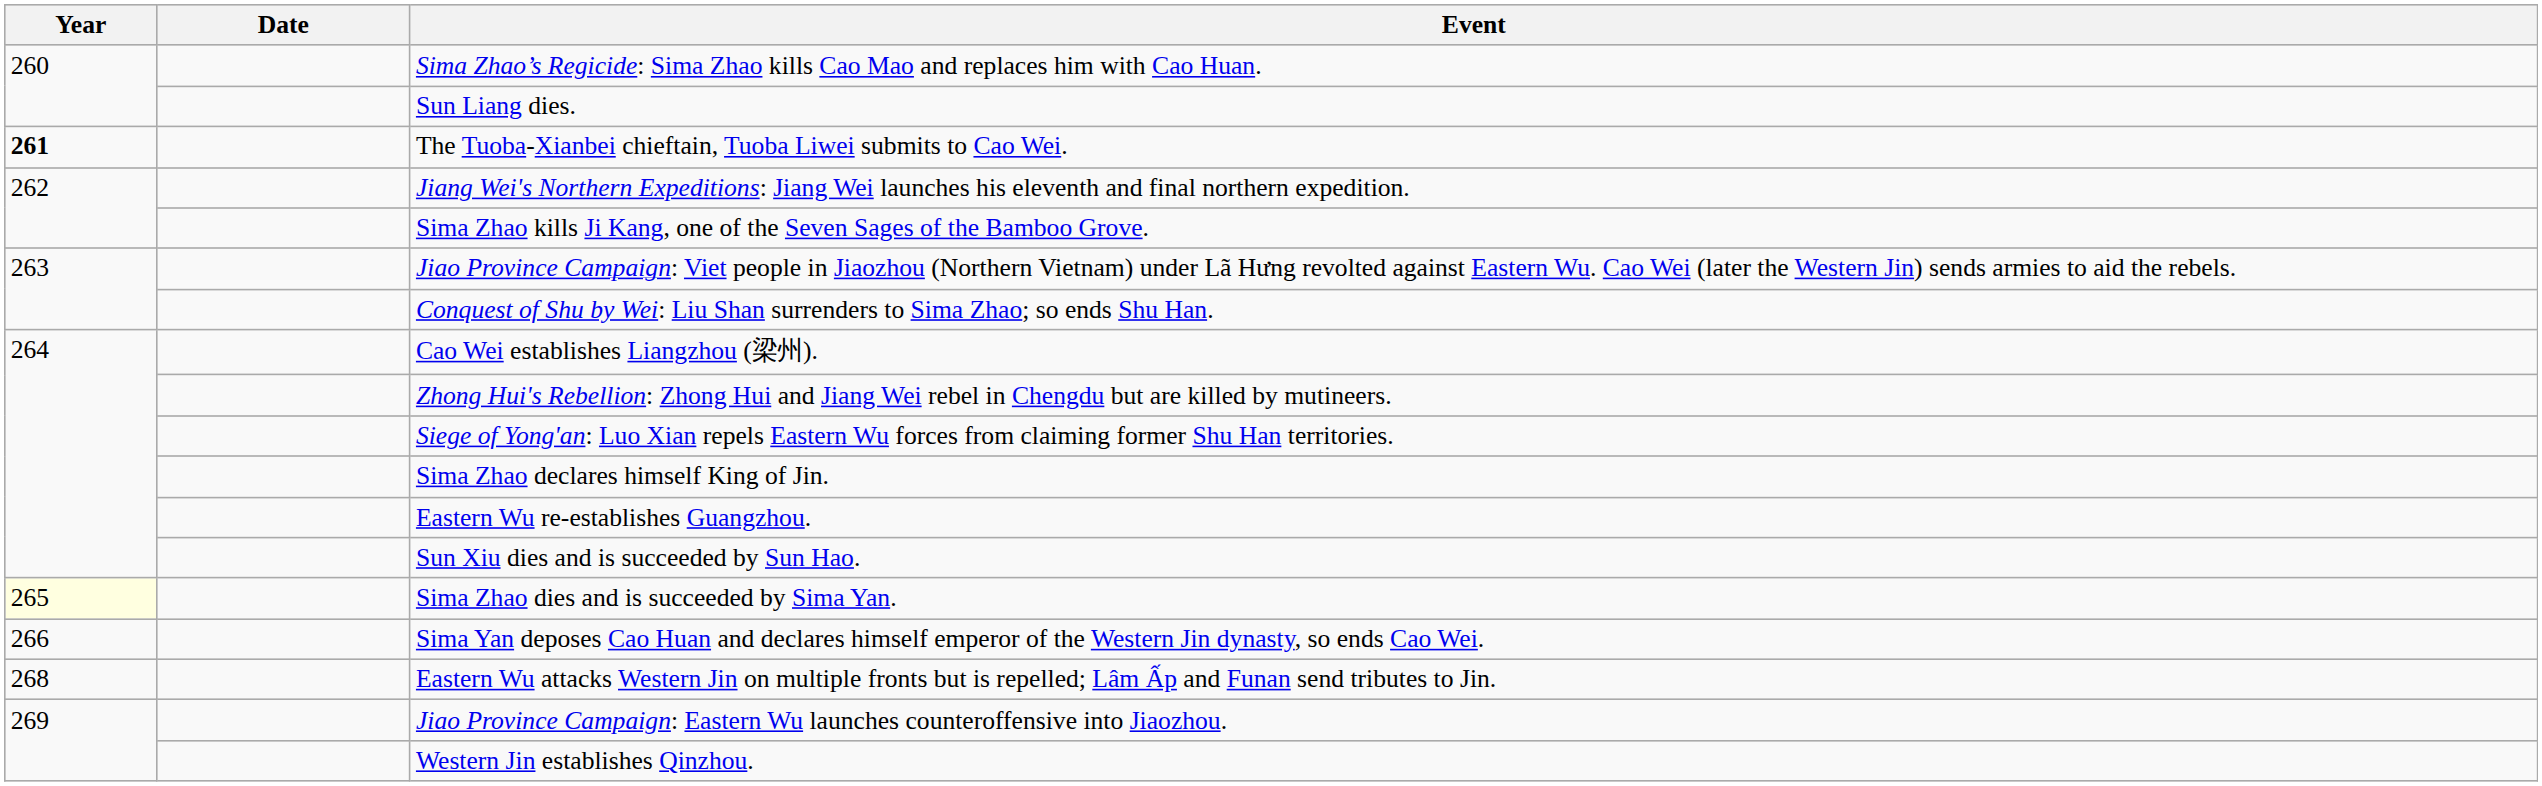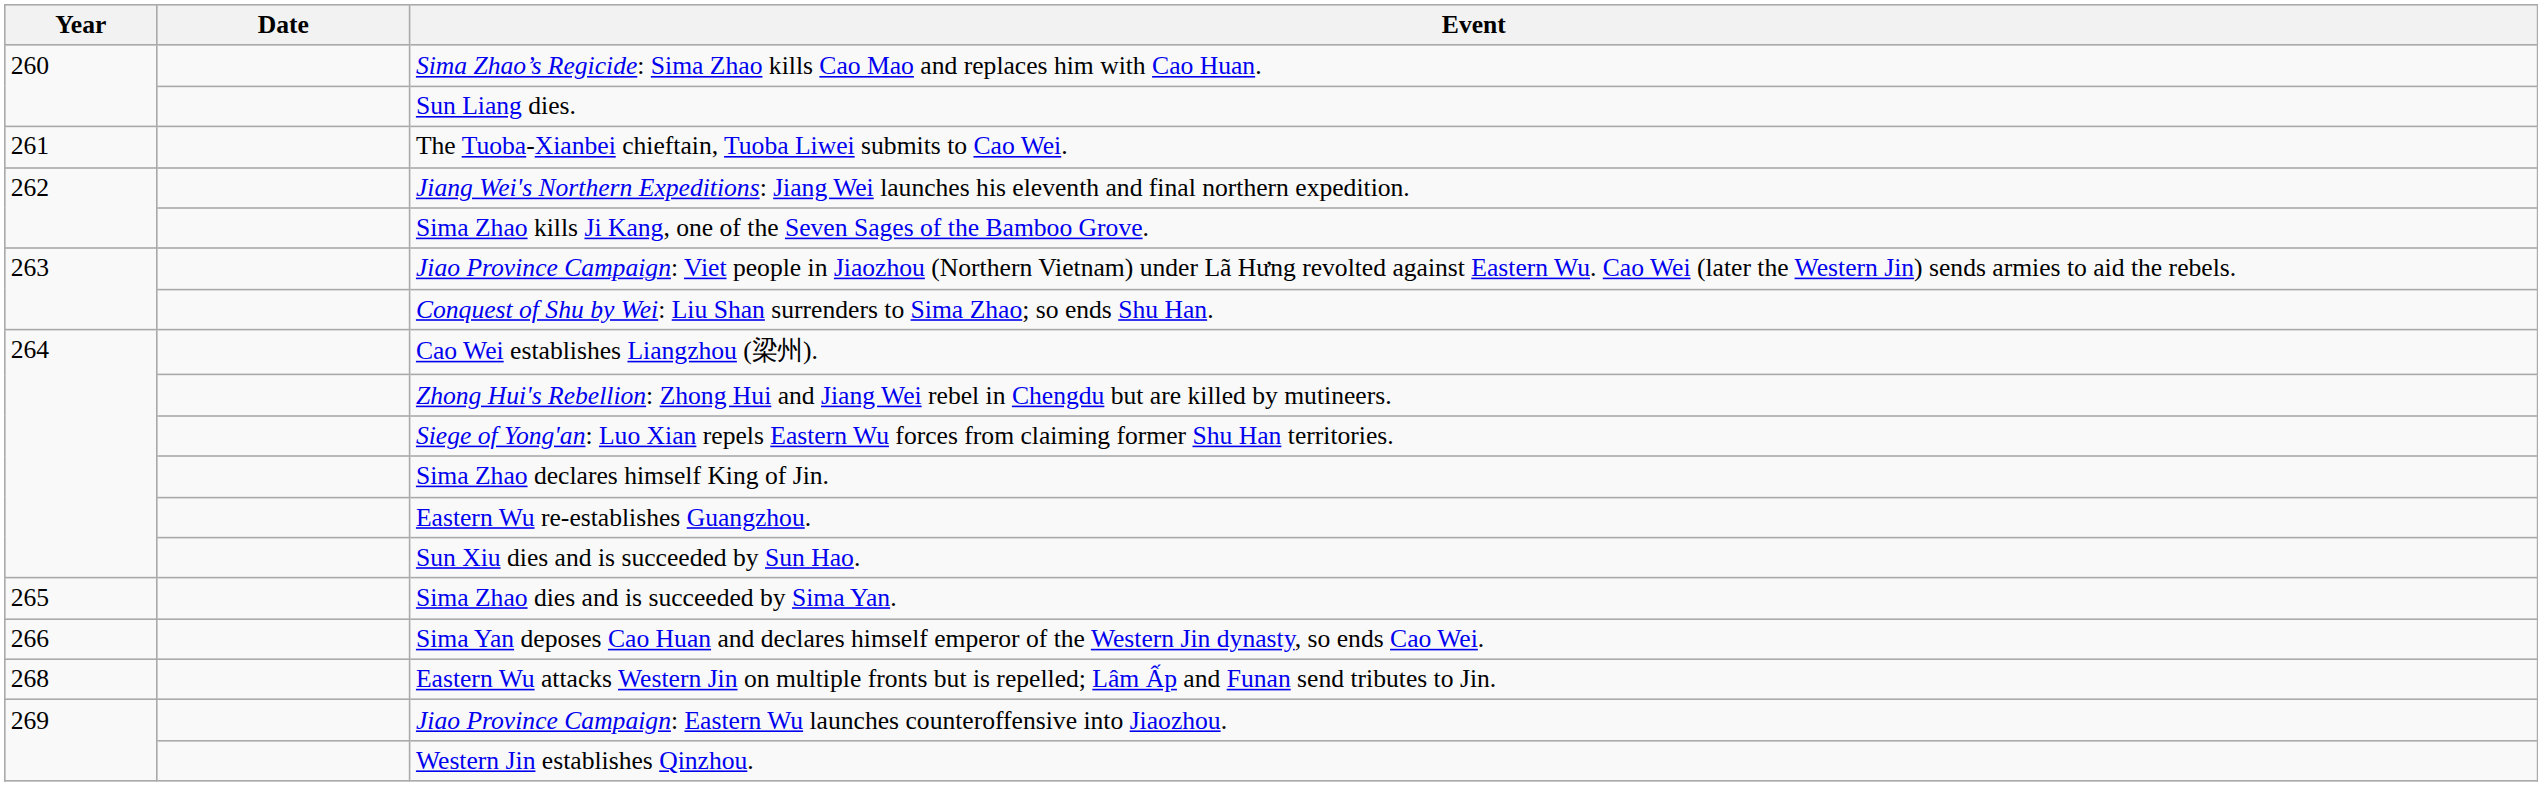(30, 146) bold -> (30, 146) normal
(30, 598) lightyellow background -> (30, 598) no background
